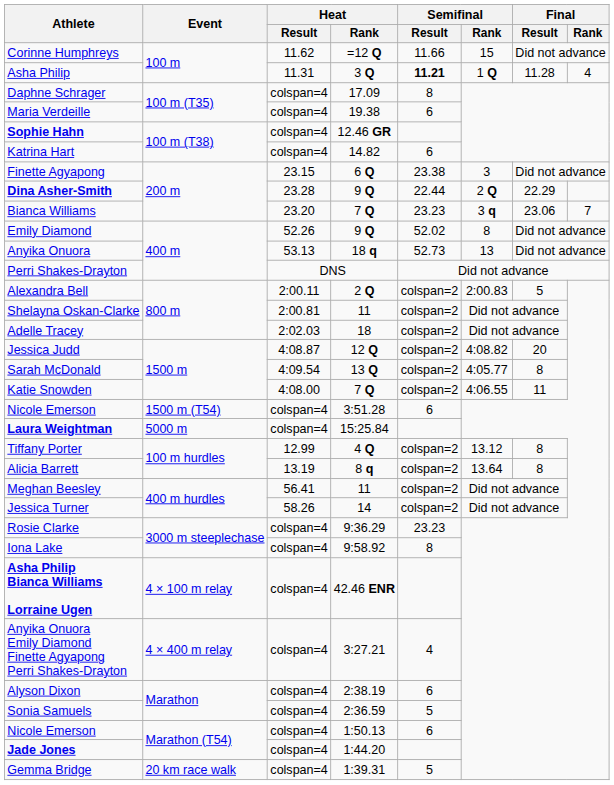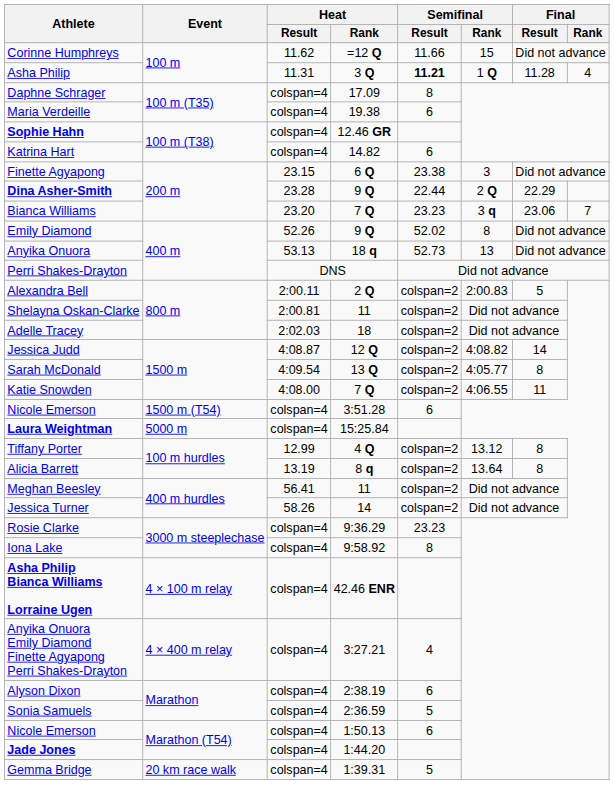(540, 350) 20 -> (540, 350) 14
